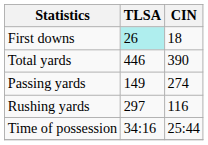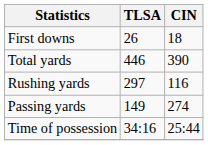(131, 38) paleturquoise background -> (131, 38) no background
rows swapped: (49, 106) <-> (47, 83)
